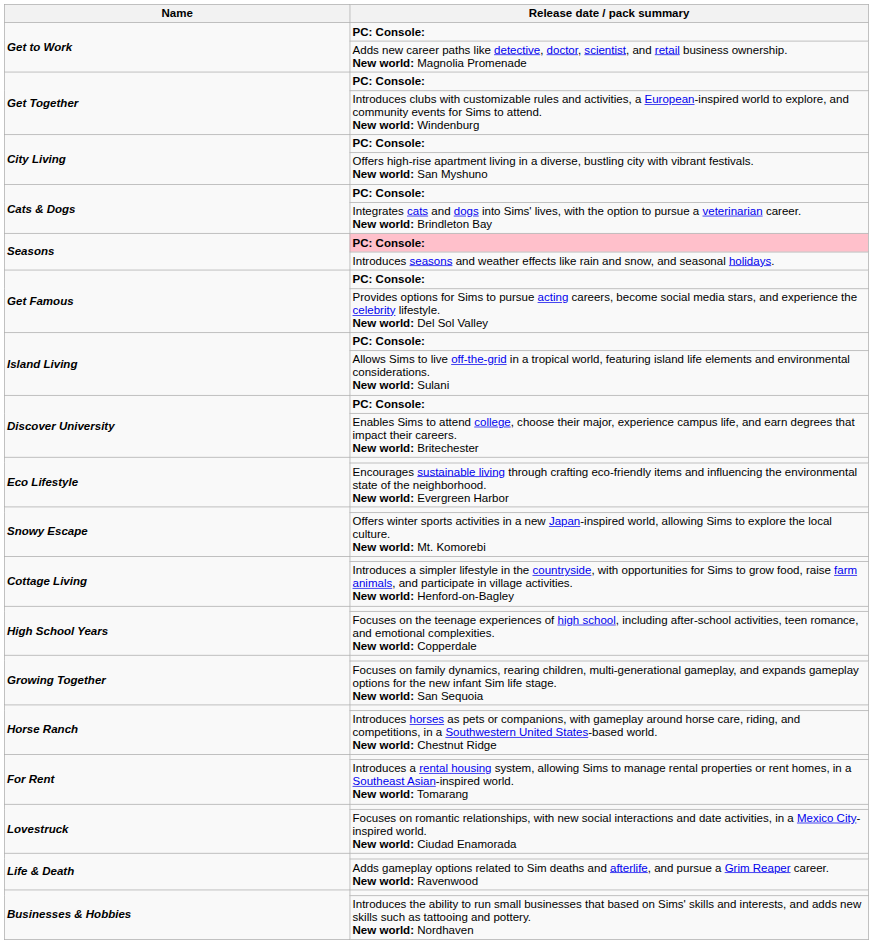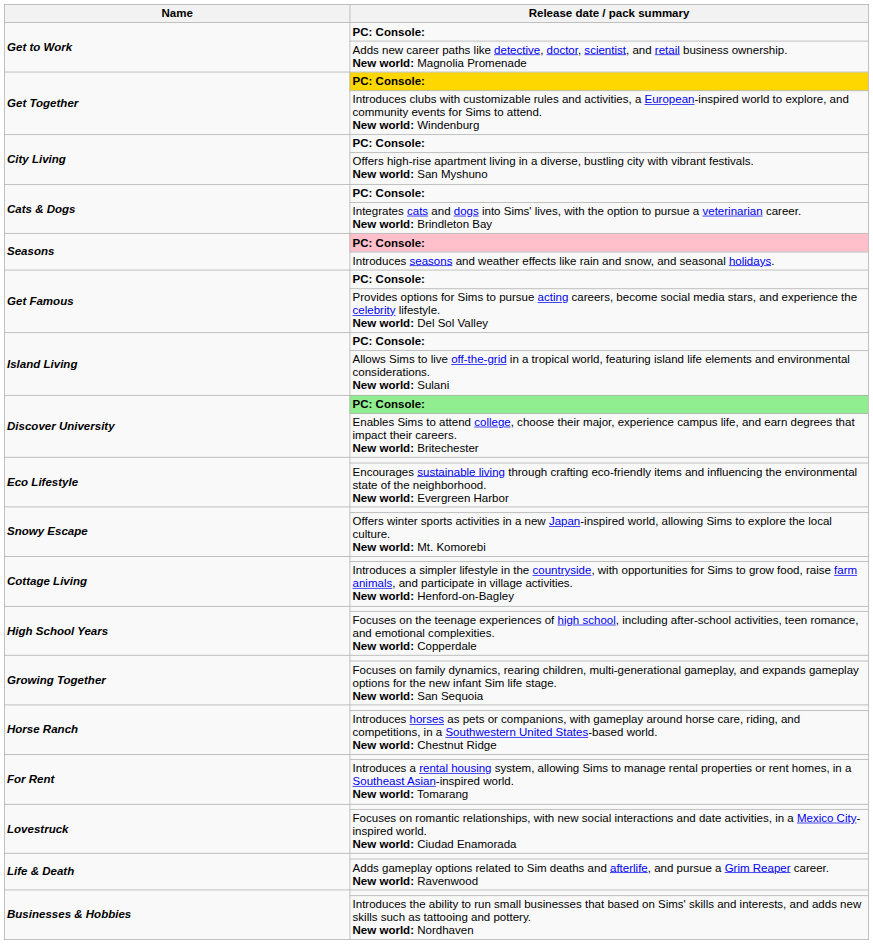(389, 81) no background -> (389, 81) gold background
(389, 404) no background -> (389, 404) lightgreen background
